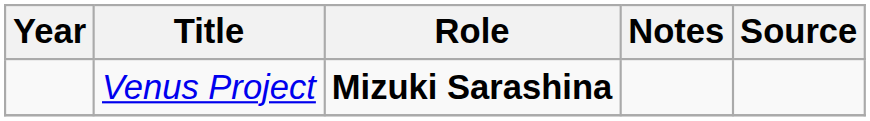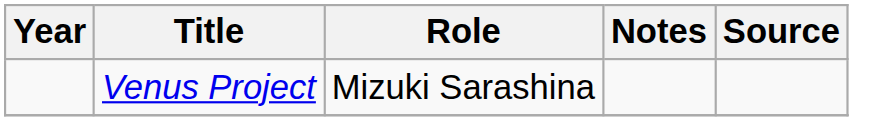(472, 86) bold -> (463, 86) normal
